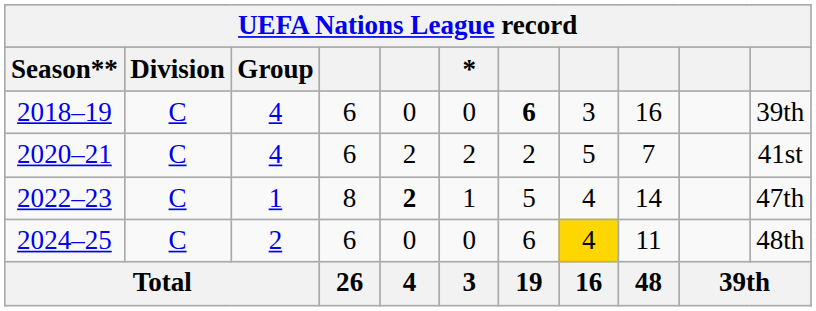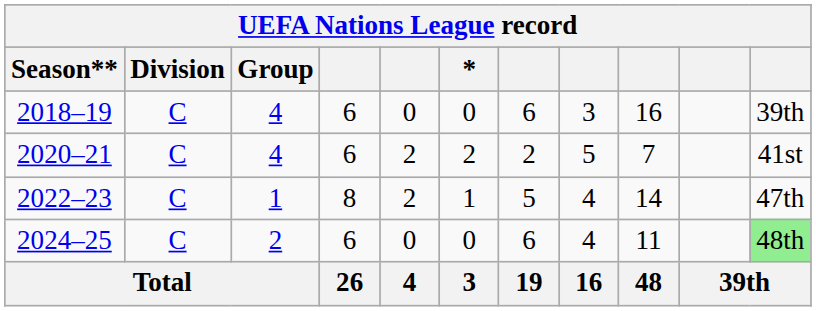(529, 111) bold -> (529, 111) normal
(409, 197) bold -> (409, 197) normal
(589, 240) gold background -> (589, 240) no background
(780, 240) no background -> (780, 240) lightgreen background
